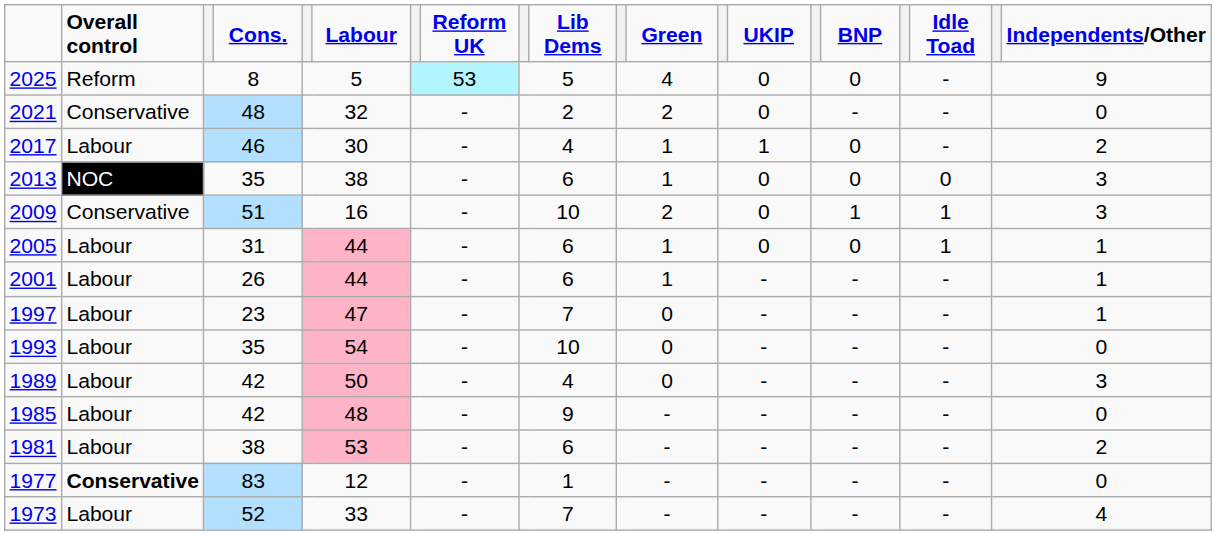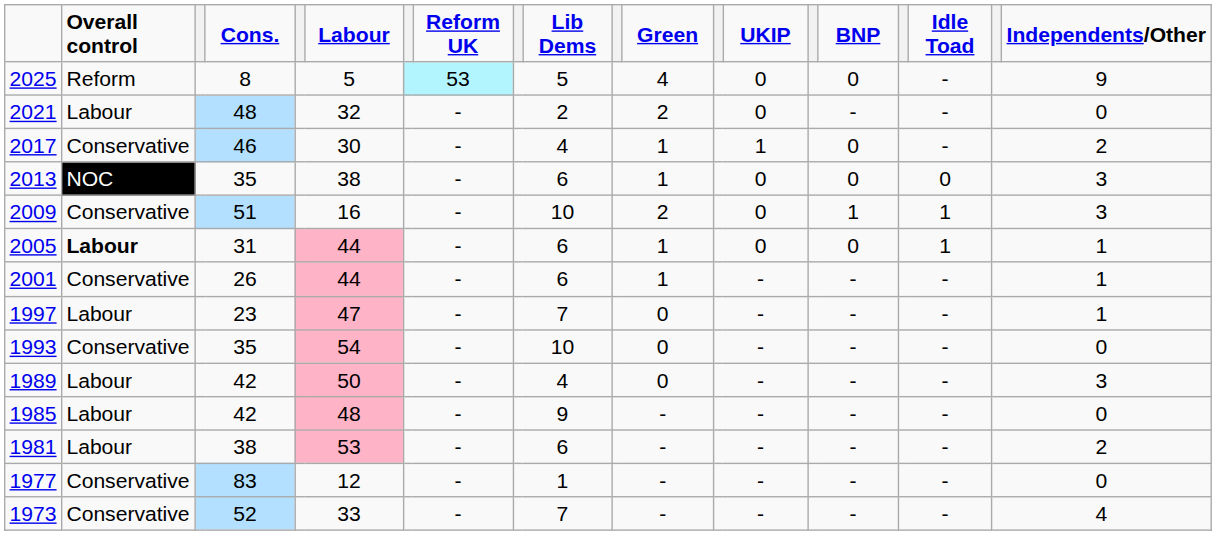(128, 112) Conservative -> (99, 112) Labour
(99, 146) Labour -> (128, 146) Conservative
(99, 246) normal -> (102, 246) bold
(99, 279) Labour -> (128, 279) Conservative
(99, 346) Labour -> (128, 346) Conservative
(133, 480) bold -> (128, 480) normal
(99, 513) Labour -> (128, 513) Conservative
